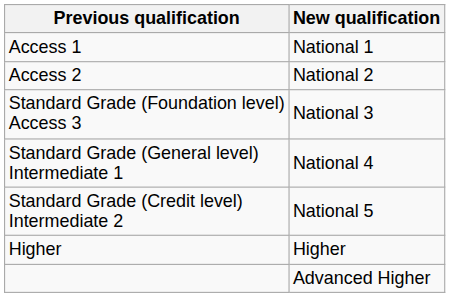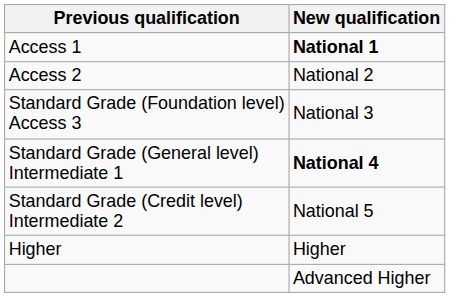(333, 47) normal -> (336, 47) bold
(333, 162) normal -> (336, 162) bold
